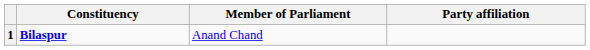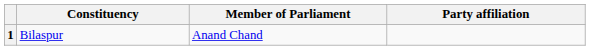(43, 34) bold -> (41, 34) normal
